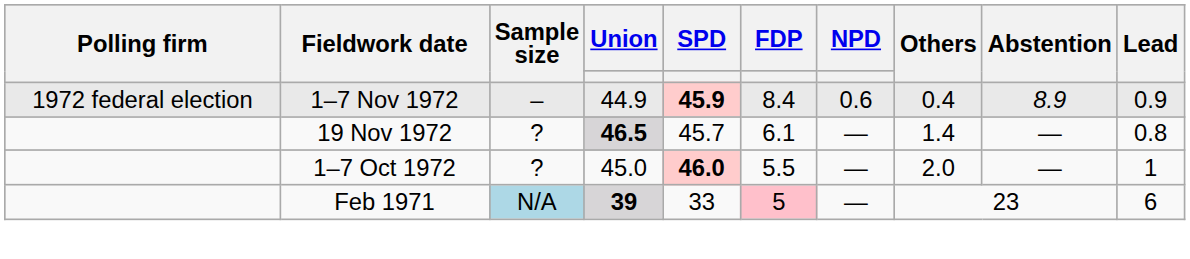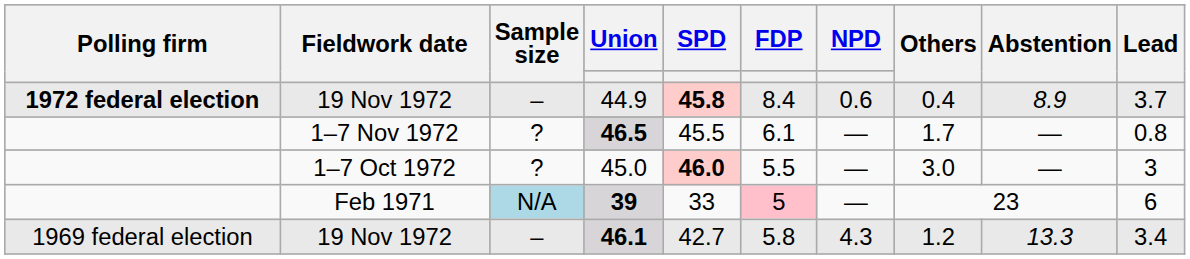(142, 99) normal -> (142, 99) bold
(385, 99) 1–7 Nov 1972 -> (385, 99) 19 Nov 1972
(702, 99) 45.9 -> (702, 99) 45.8
(1151, 99) 0.9 -> (1151, 99) 3.7
(385, 134) 19 Nov 1972 -> (385, 134) 1–7 Nov 1972
(702, 134) 45.7 -> (702, 134) 45.5
(938, 134) 1.4 -> (938, 134) 1.7
(938, 168) 2.0 -> (938, 168) 3.0
(1151, 168) 1 -> (1151, 168) 3
+ row: (624, 236)
